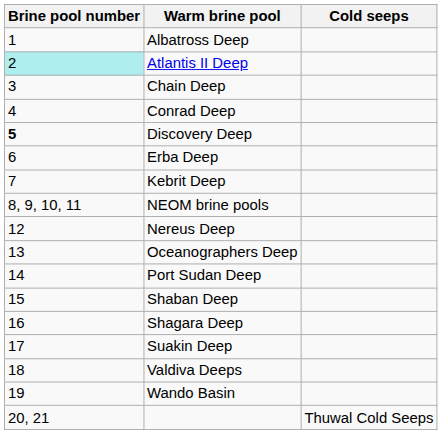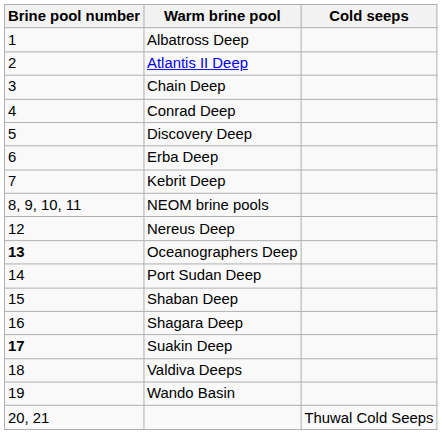(12, 63) paleturquoise background -> (12, 63) no background
(12, 134) bold -> (12, 134) normal
(16, 252) normal -> (16, 252) bold
(16, 346) normal -> (16, 346) bold
